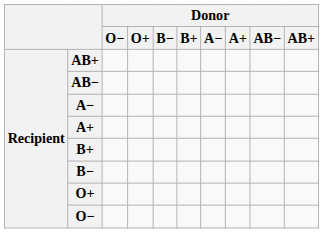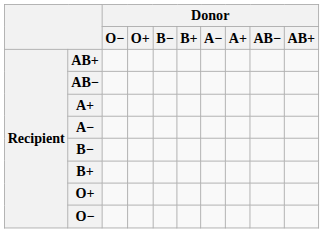(85, 104) A− -> (85, 104) A+
(85, 127) A+ -> (85, 127) A−
(85, 149) B+ -> (85, 149) B−
(85, 171) B− -> (85, 171) B+
